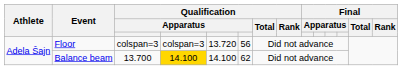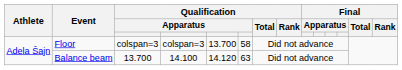(222, 44) 13.720 -> (222, 44) 13.700
(245, 44) 56 -> (245, 44) 58
(183, 58) gold background -> (183, 58) no background
(222, 58) 14.100 -> (222, 58) 14.120
(245, 58) 62 -> (245, 58) 63
